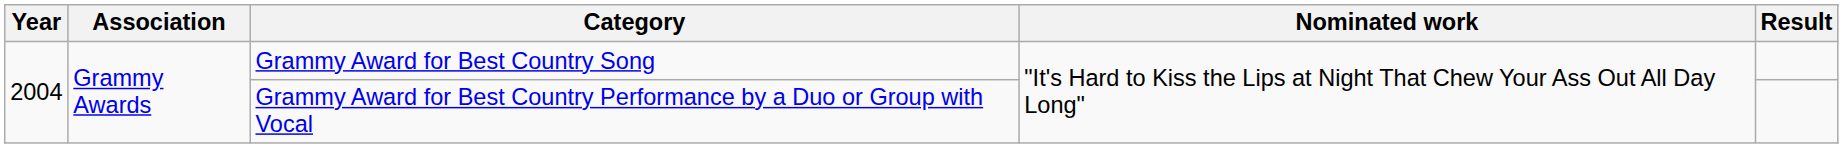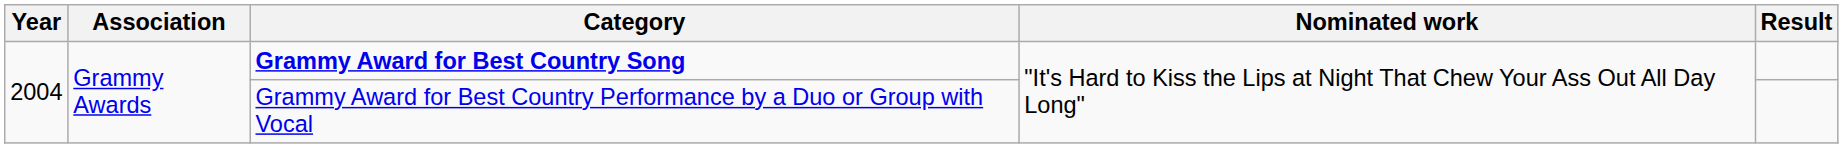(455, 60) normal -> (470, 60) bold
